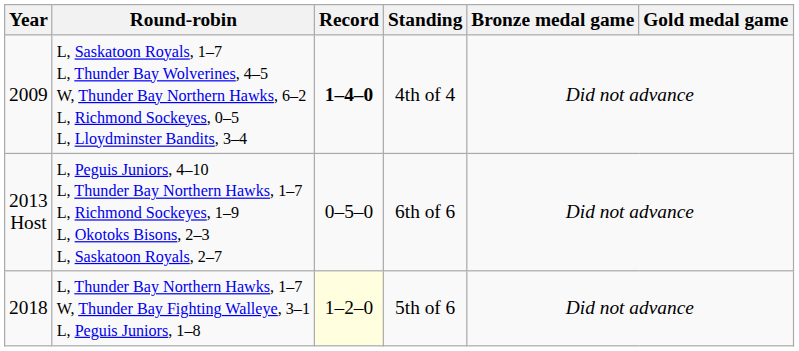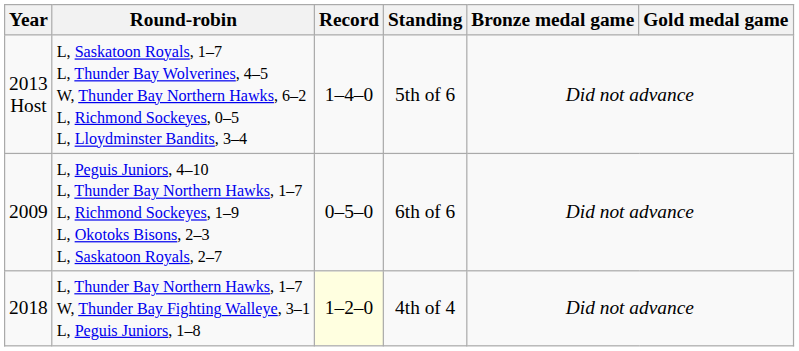(28, 94) 2009 -> (28, 94) 2013 Host
(349, 94) bold -> (349, 94) normal
(425, 94) 4th of 4 -> (425, 94) 5th of 6
(28, 211) 2013 Host -> (28, 211) 2009
(425, 307) 5th of 6 -> (425, 307) 4th of 4
